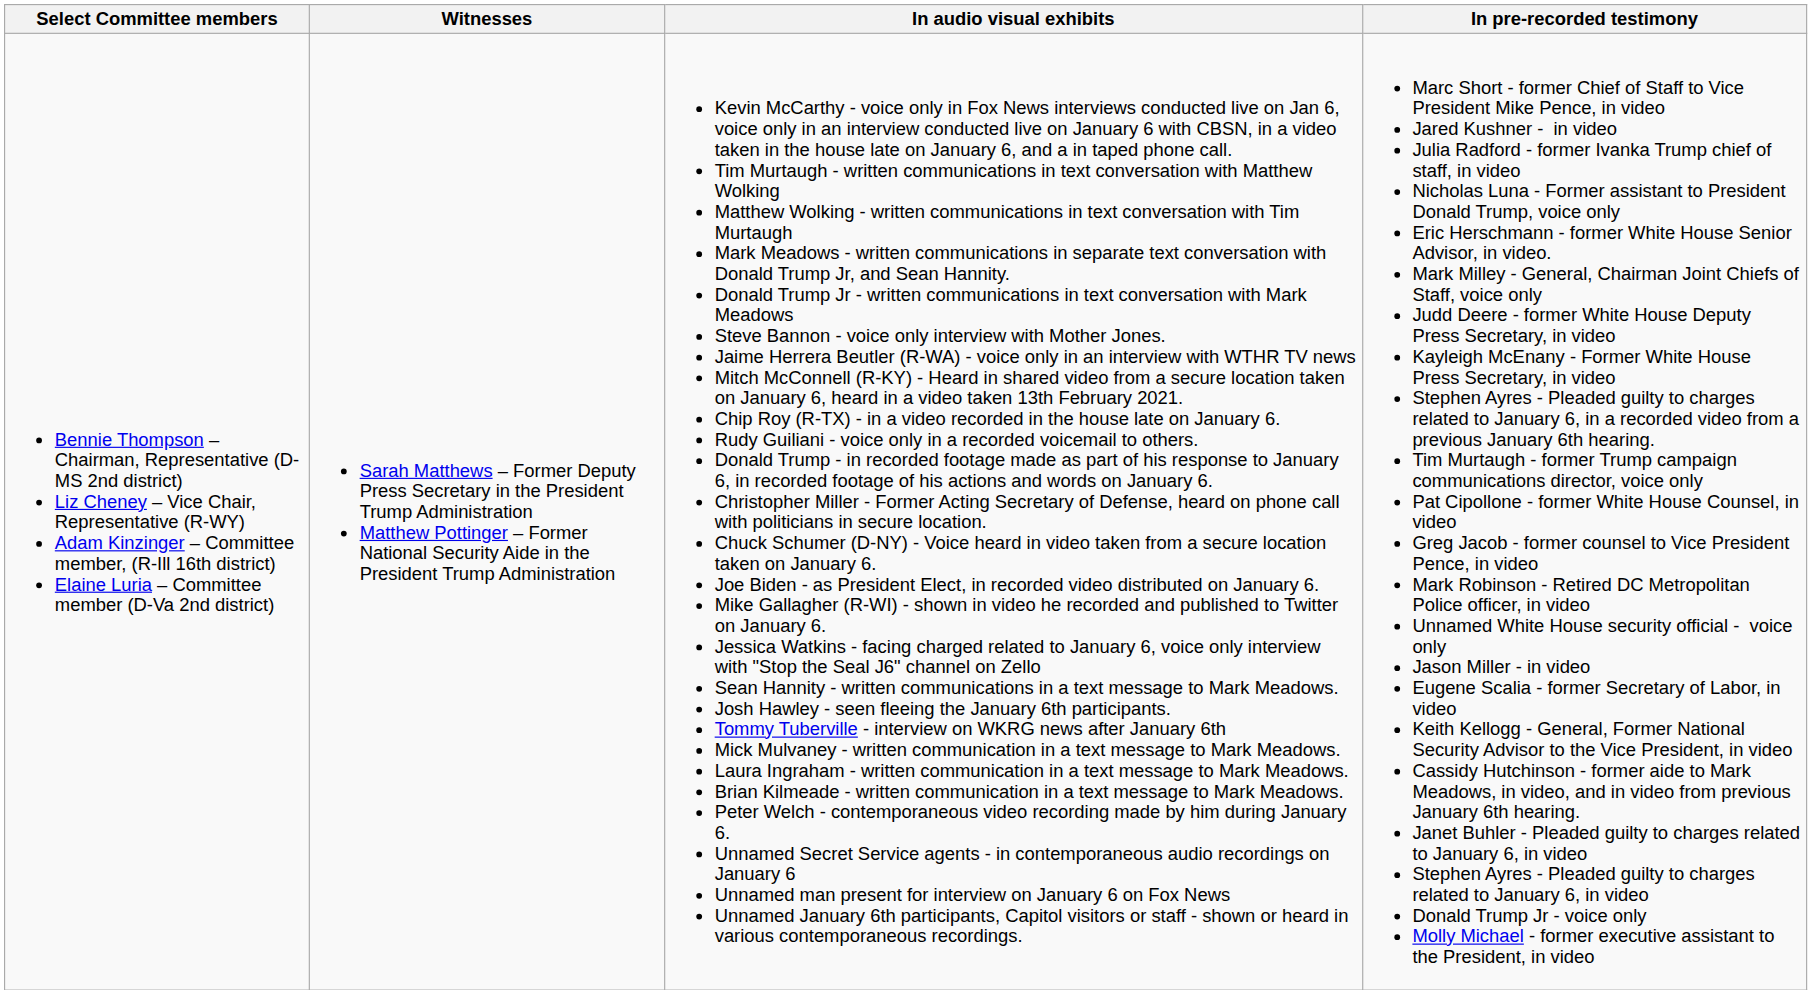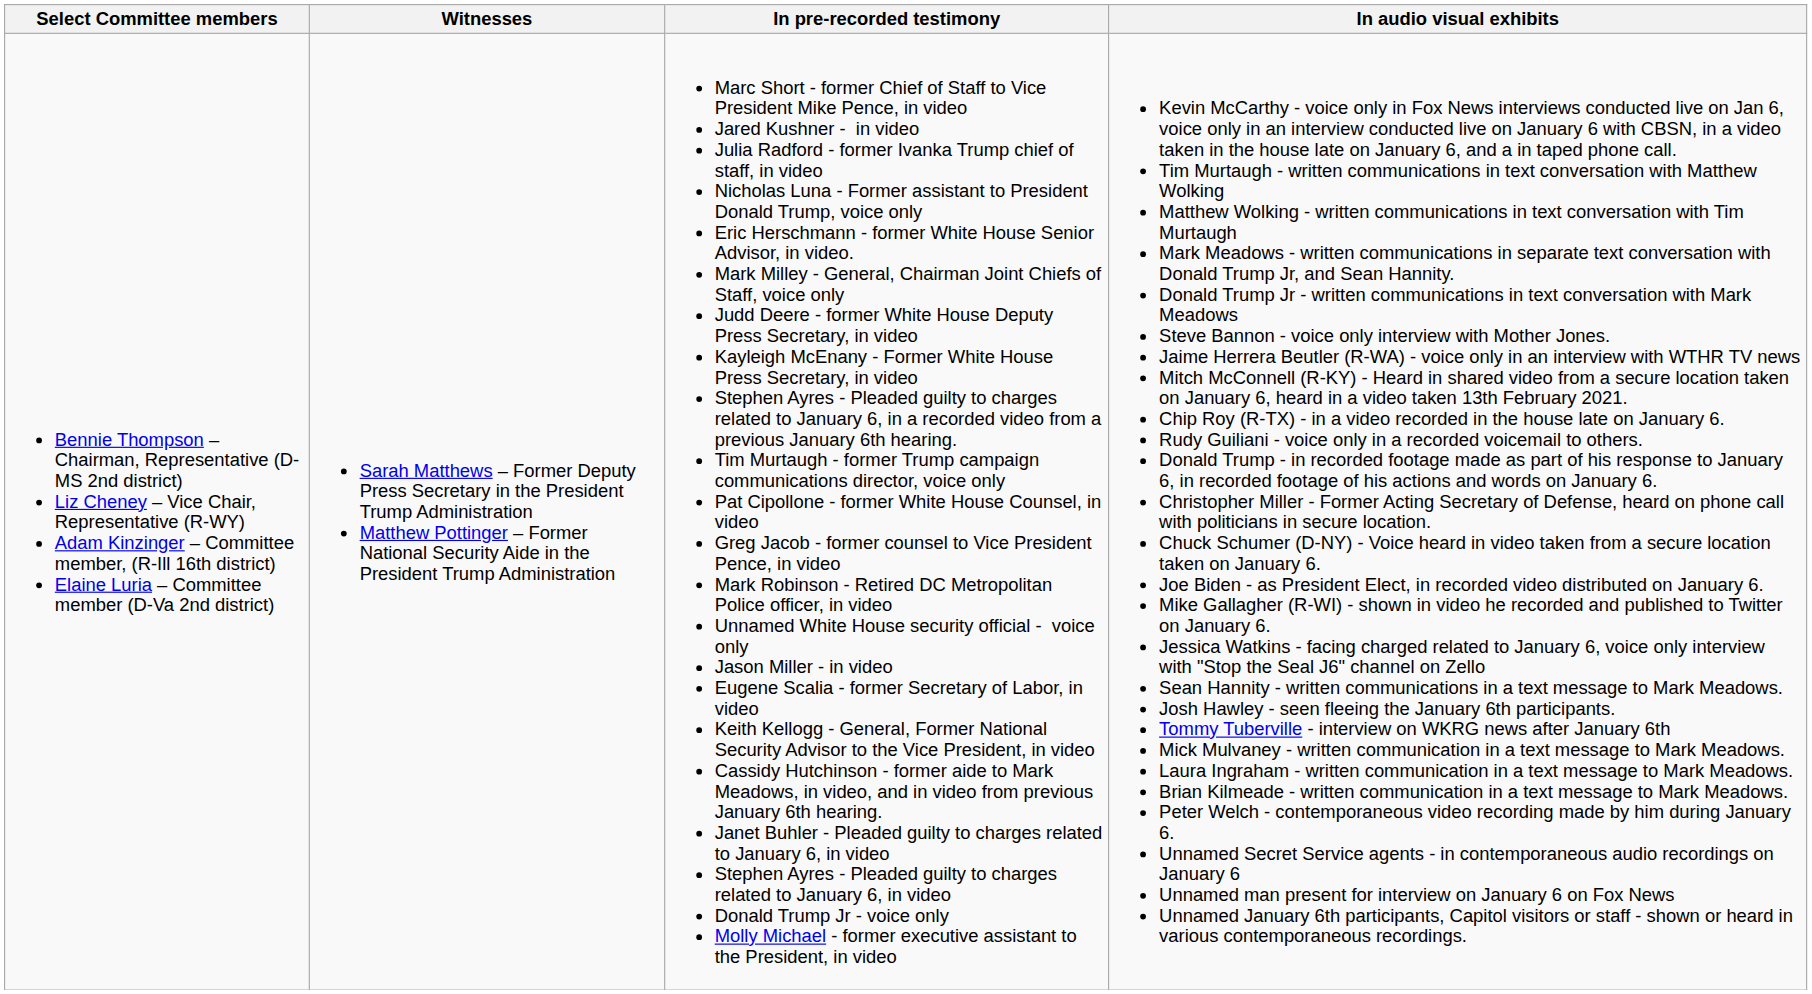columns swapped: (1584, 19) <-> (1013, 19)
